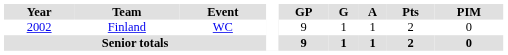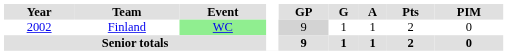(223, 27) no background -> (223, 27) lightgreen background
(304, 27) no background -> (304, 27) lightgrey background
